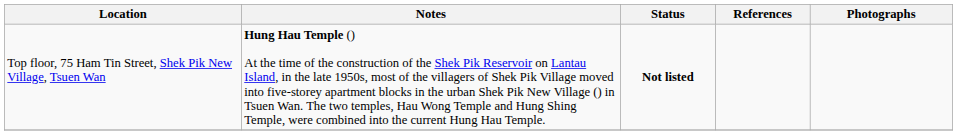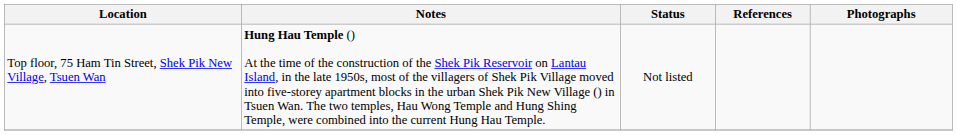(668, 77) bold -> (668, 77) normal
